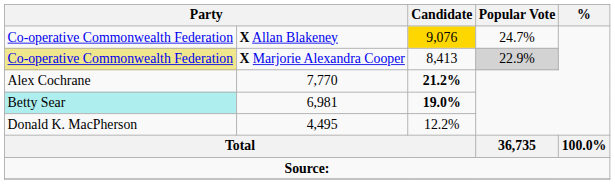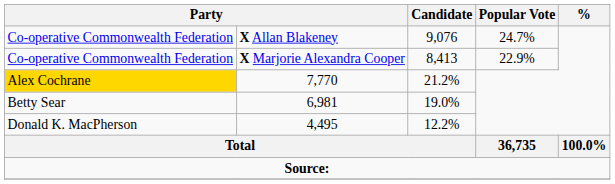(442, 37) gold background -> (442, 37) no background
(120, 59) khaki background -> (120, 59) no background
(517, 59) lightgrey background -> (517, 59) no background
(49, 80) no background -> (49, 80) gold background
(442, 80) bold -> (442, 80) normal
(36, 102) paleturquoise background -> (36, 102) no background
(442, 102) bold -> (442, 102) normal
